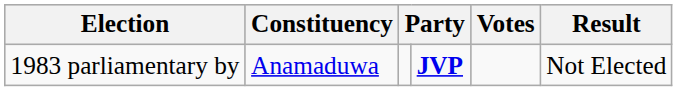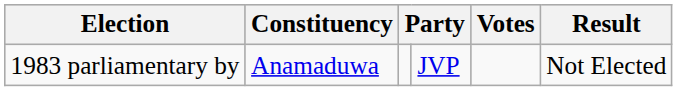(440, 64) bold -> (439, 64) normal
